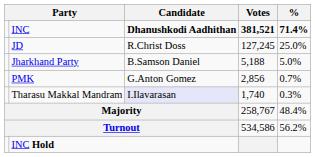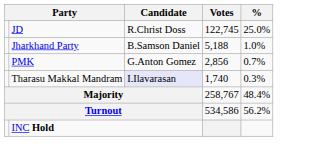- row: (20, 29)
(258, 45) 127,245 -> (222, 29) 122,745
(290, 62) 5.0% -> (254, 45) 1.0%
